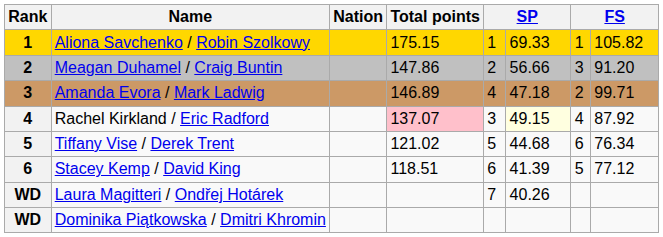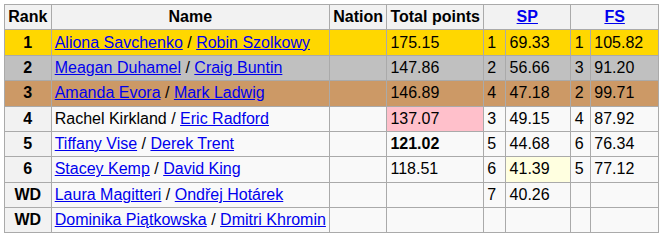(530, 118) lightyellow background -> (530, 118) no background
(415, 144) normal -> (415, 144) bold
(530, 169) no background -> (530, 169) lightyellow background
